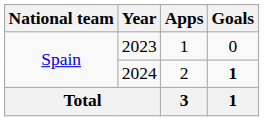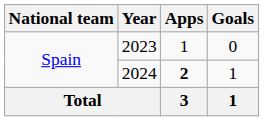(184, 73) normal -> (184, 73) bold
(233, 73) bold -> (233, 73) normal
